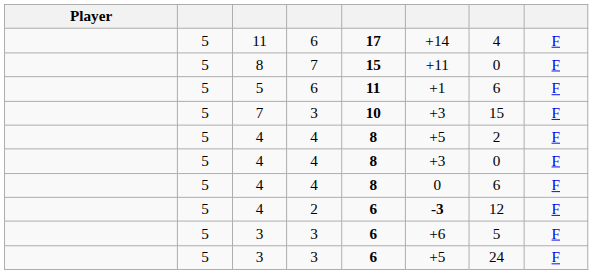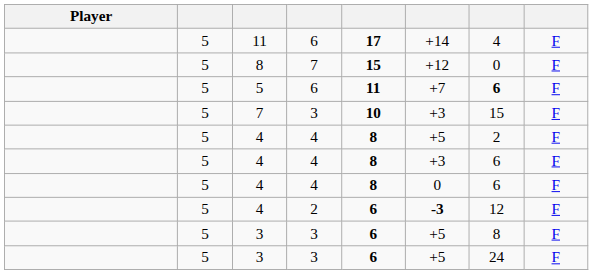(437, 64) +11 -> (437, 64) +12
(437, 88) +1 -> (437, 88) +7
(497, 88) normal -> (497, 88) bold
(497, 161) 0 -> (497, 161) 6
(437, 233) +6 -> (437, 233) +5
(497, 233) 5 -> (497, 233) 8
